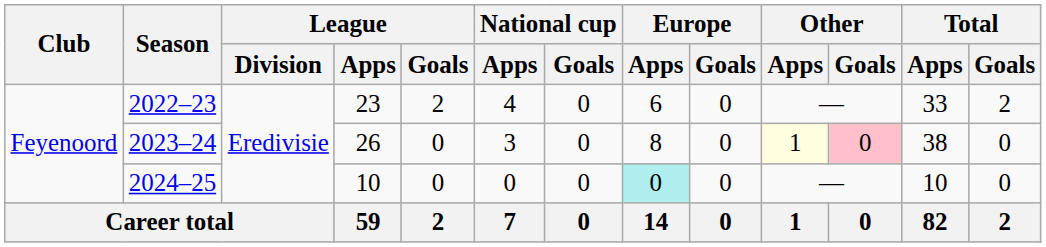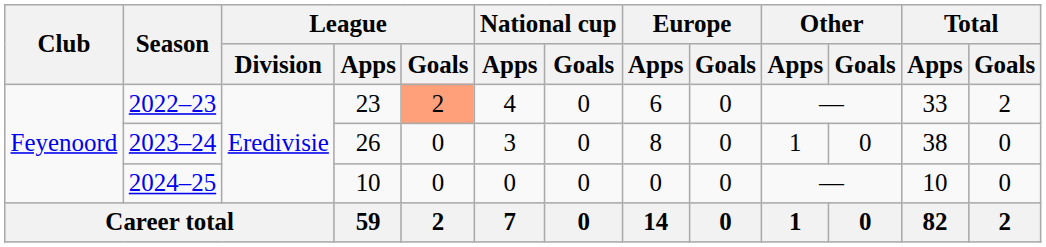(438, 103) no background -> (438, 103) lightsalmon background
(795, 143) lightyellow background -> (795, 143) no background
(865, 143) pink background -> (865, 143) no background
(656, 182) paleturquoise background -> (656, 182) no background
